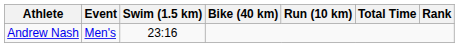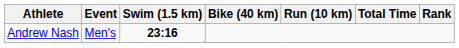(162, 33) normal -> (162, 33) bold
